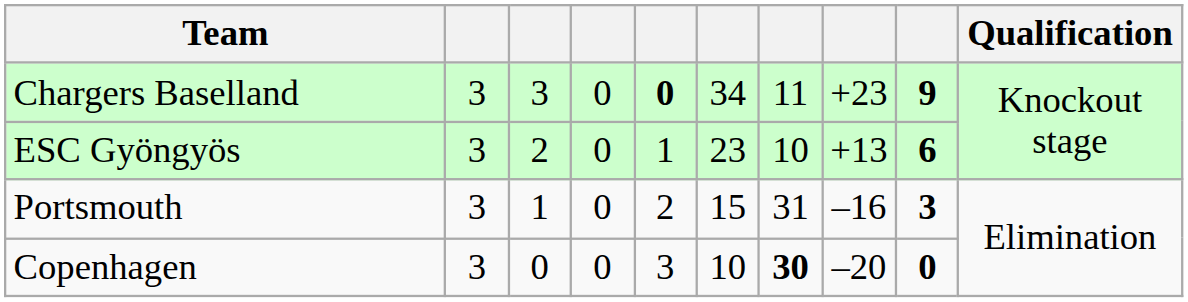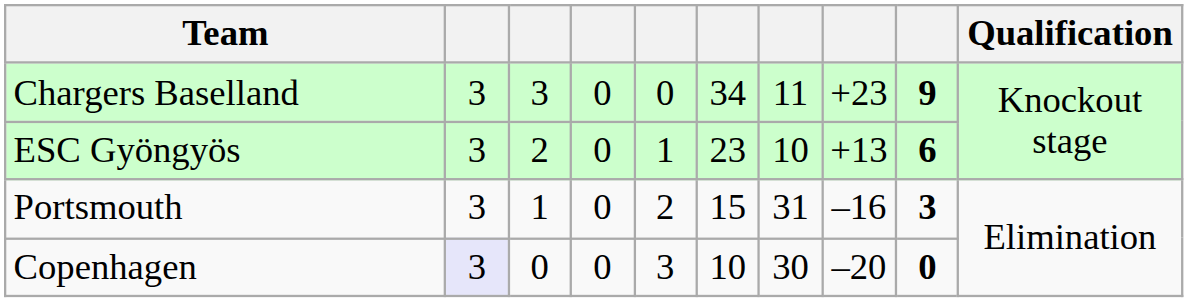(665, 91) bold -> (665, 91) normal
(477, 265) no background -> (477, 265) lavender background
(790, 265) bold -> (790, 265) normal
